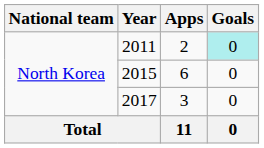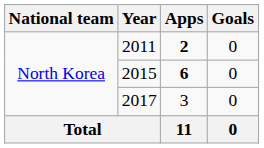(184, 45) normal -> (184, 45) bold
(233, 45) paleturquoise background -> (233, 45) no background
(184, 73) normal -> (184, 73) bold
